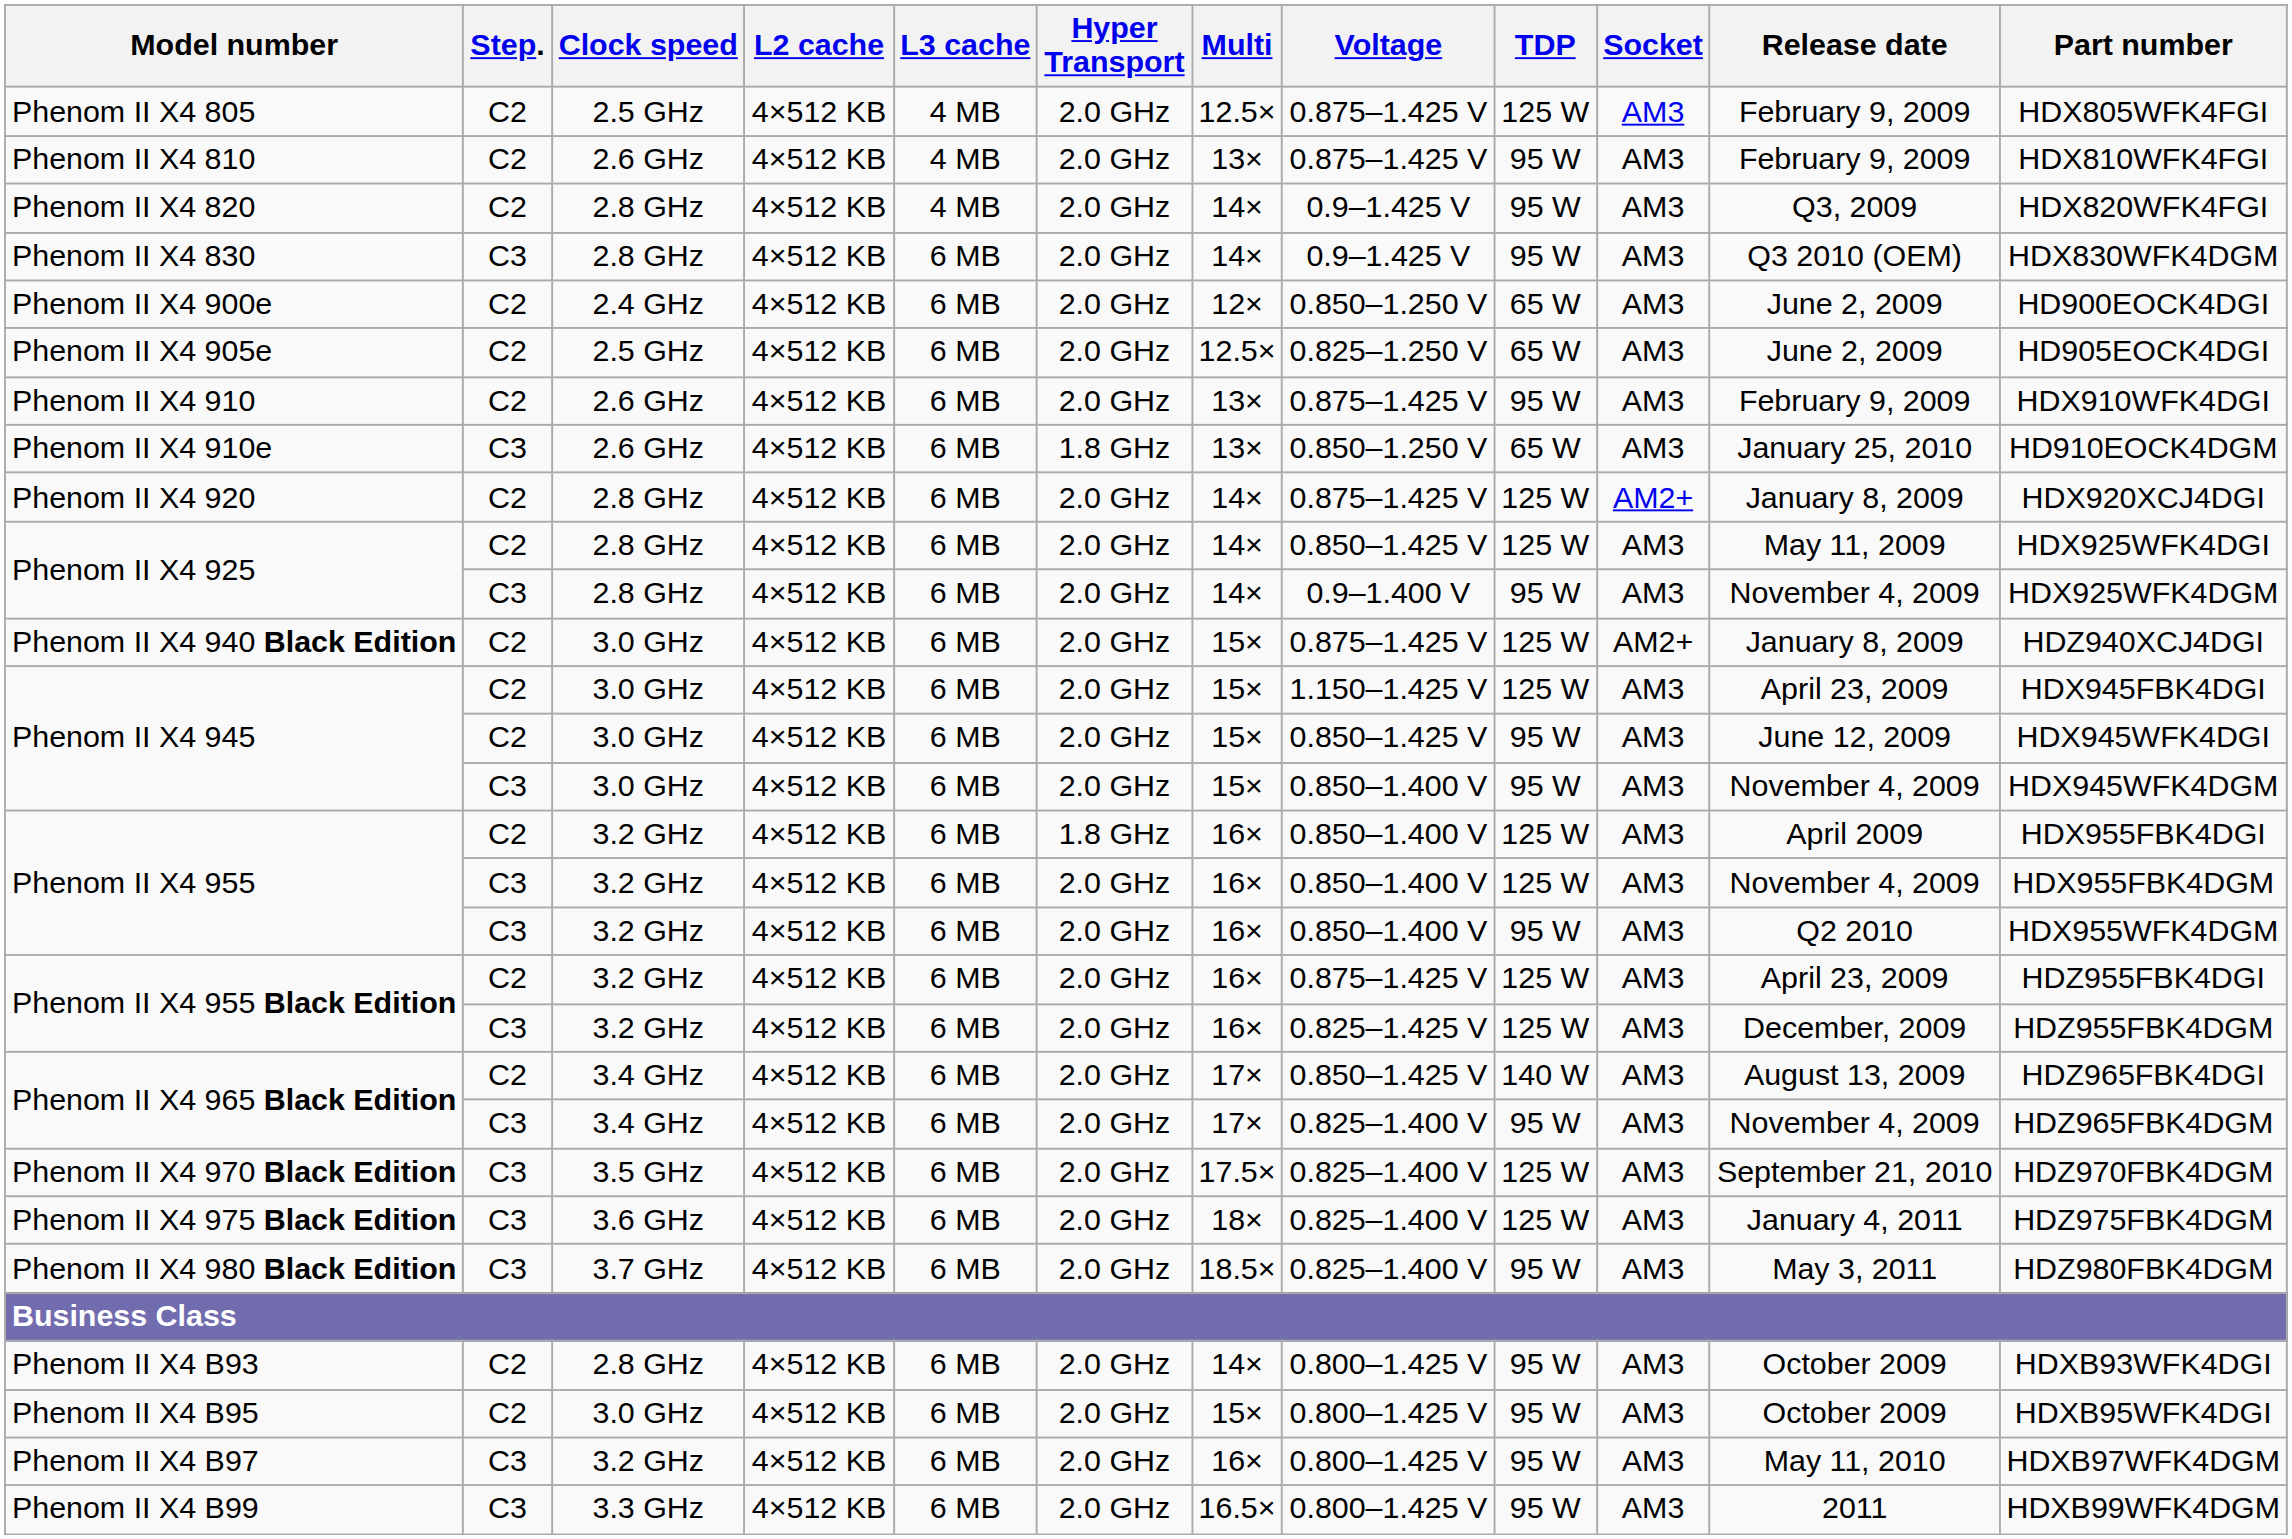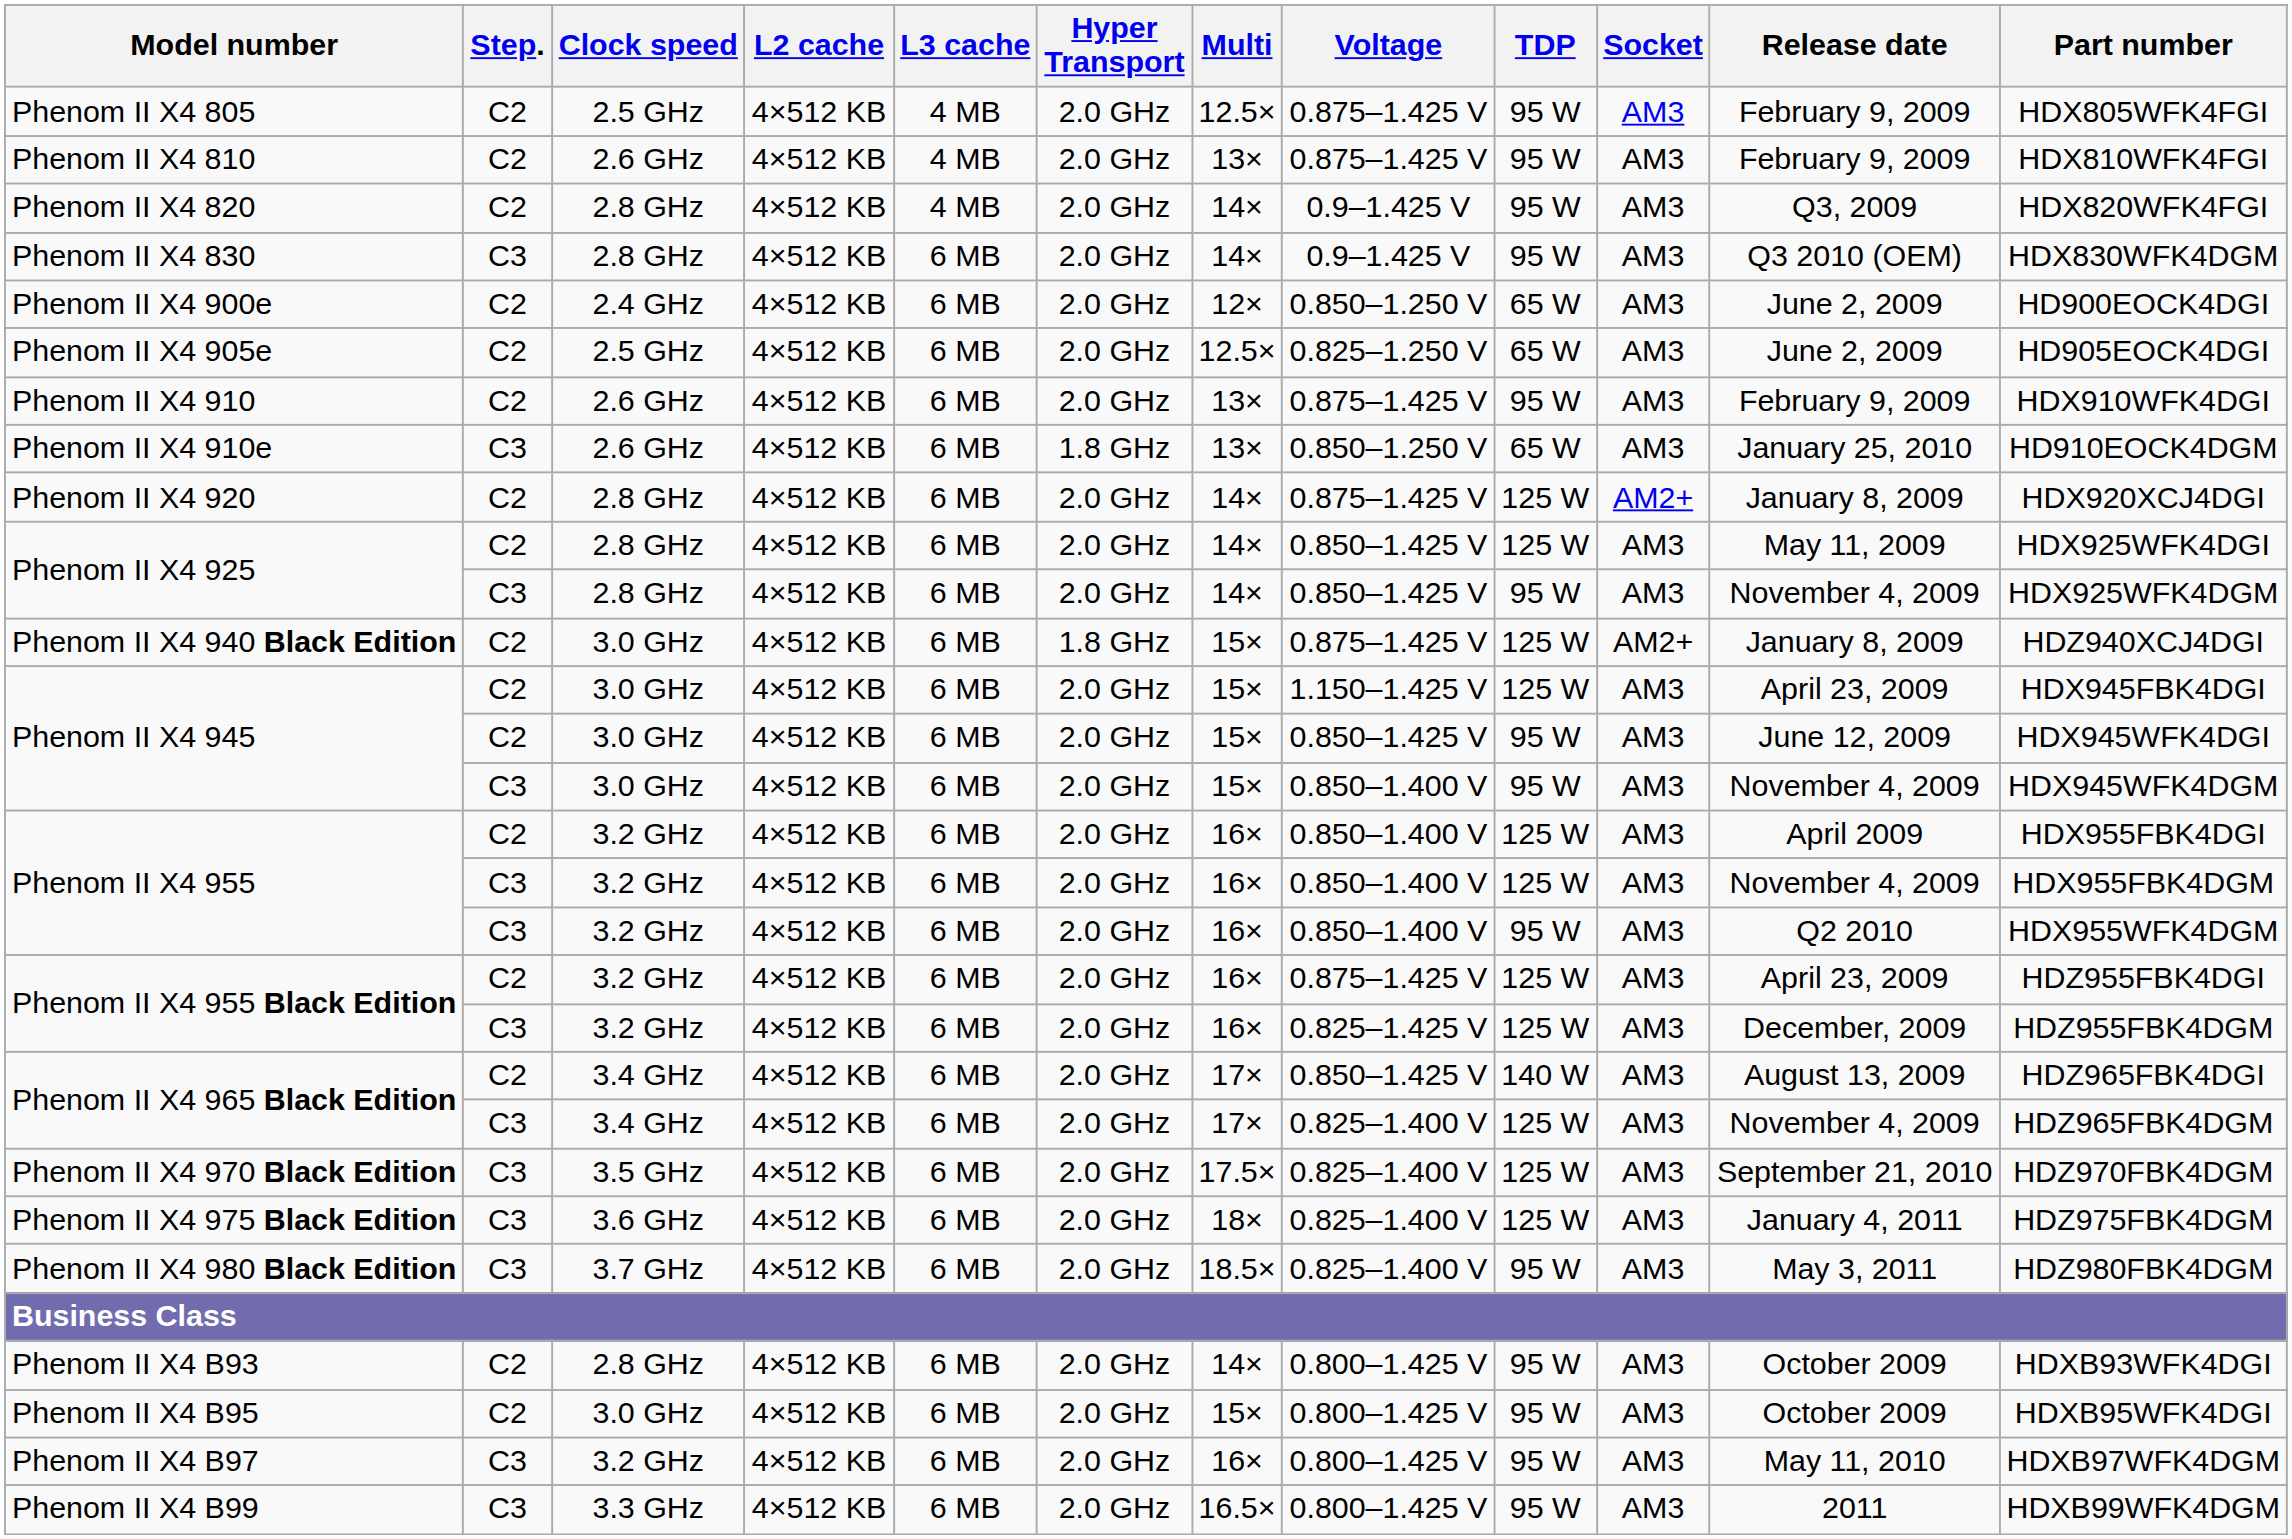(1545, 111) 125 W -> (1545, 111) 95 W
(1388, 593) 0.9–1.400 V -> (1388, 593) 0.850–1.425 V
(1114, 641) 2.0 GHz -> (1114, 641) 1.8 GHz
(1114, 834) 1.8 GHz -> (1114, 834) 2.0 GHz
(1545, 1123) 95 W -> (1545, 1123) 125 W
